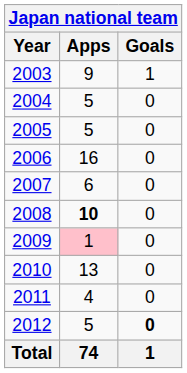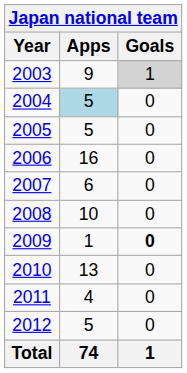(150, 74) no background -> (150, 74) lightgrey background
(89, 102) no background -> (89, 102) lightblue background
(89, 213) bold -> (89, 213) normal
(89, 241) pink background -> (89, 241) no background
(150, 241) normal -> (150, 241) bold
(150, 325) bold -> (150, 325) normal
